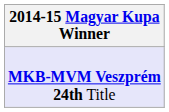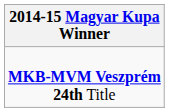(84, 85) lavender background -> (84, 85) no background
